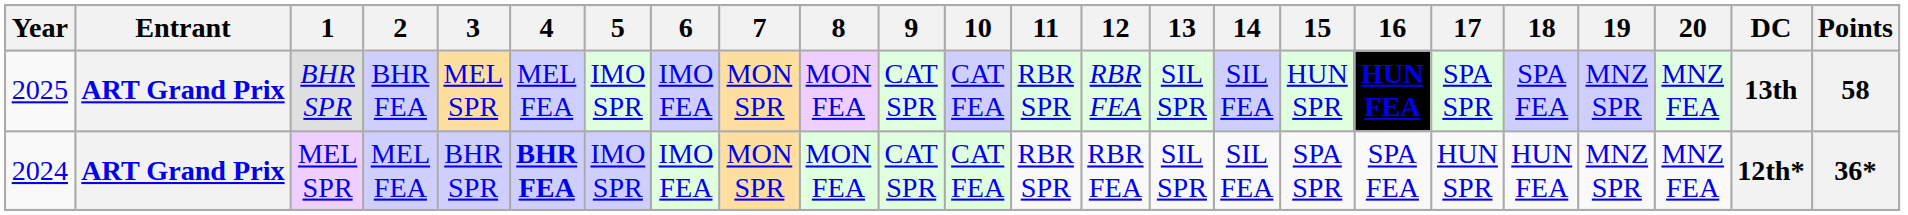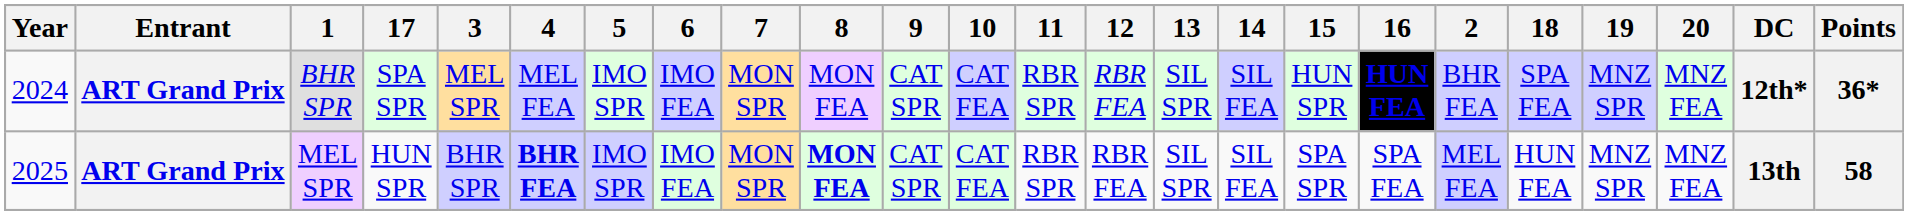columns swapped: (400, 27) <-> (1467, 27)
(40, 90) 2025 -> (40, 90) 2024
(1771, 90) 13th -> (1774, 90) 12th*
(1855, 90) 58 -> (1859, 90) 36*
(40, 169) 2024 -> (40, 169) 2025
(838, 169) normal -> (842, 169) bold
(1771, 169) 12th* -> (1774, 169) 13th
(1855, 169) 36* -> (1858, 169) 58
